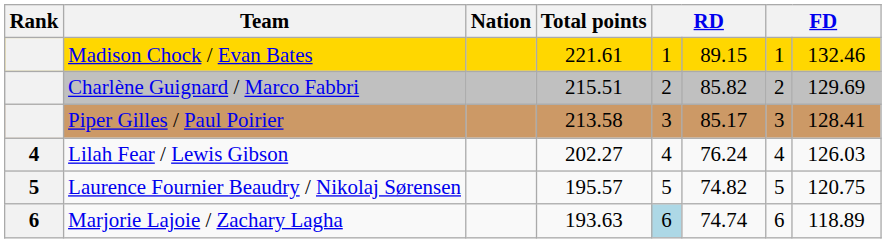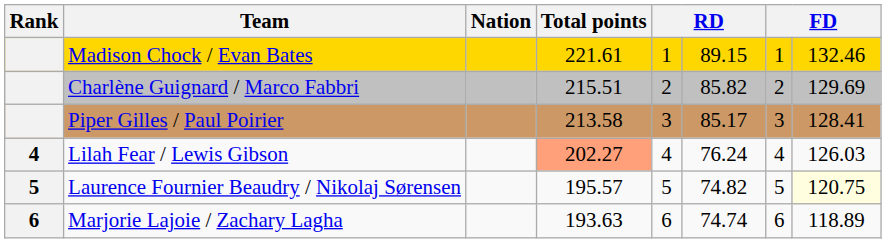(594, 154) no background -> (594, 154) lightsalmon background
(836, 187) no background -> (836, 187) lightyellow background
(666, 220) lightblue background -> (666, 220) no background
